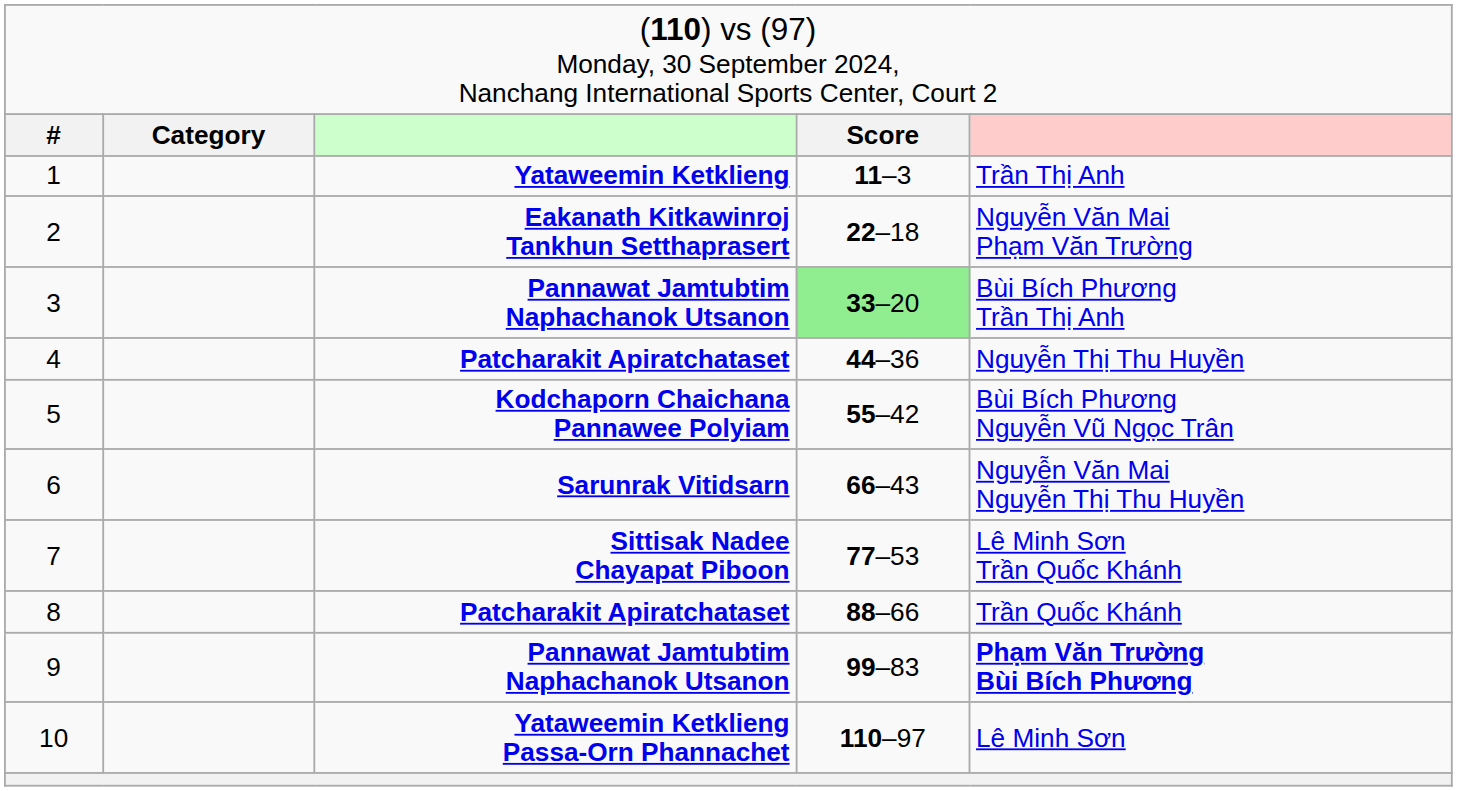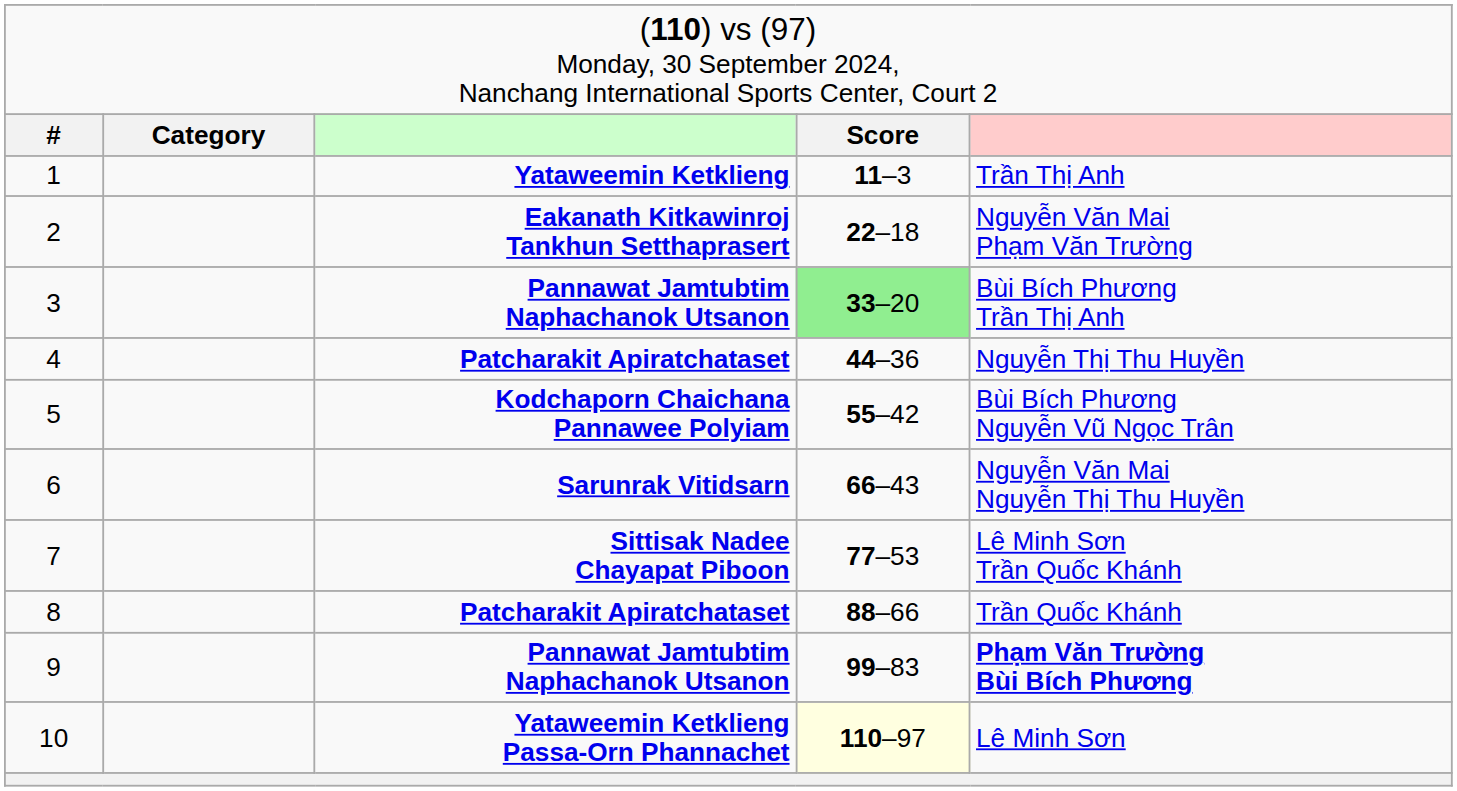(883, 738) no background -> (883, 738) lightyellow background
